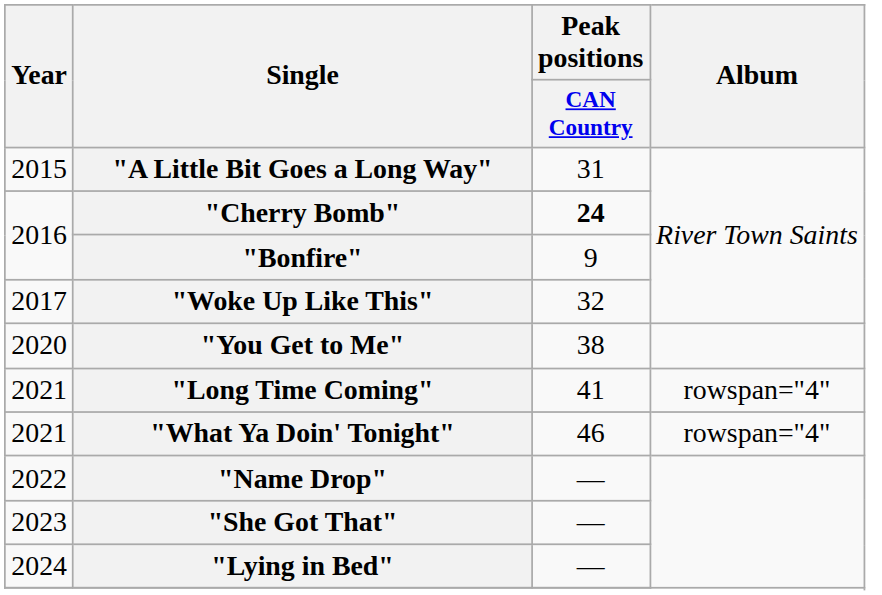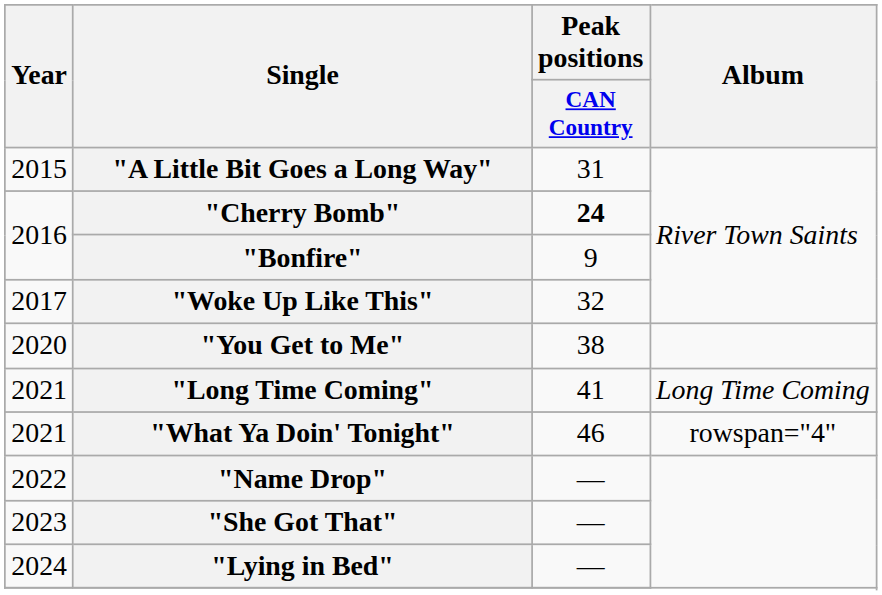(757, 389) rowspan="4" -> (763, 389) Long Time Coming
